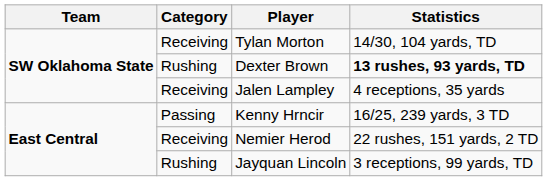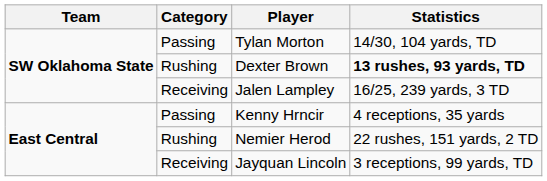(194, 41) Receiving -> (188, 41) Passing
(429, 90) 4 receptions, 35 yards -> (431, 90) 16/25, 239 yards, 3 TD
(431, 114) 16/25, 239 yards, 3 TD -> (429, 114) 4 receptions, 35 yards
(194, 138) Receiving -> (189, 138) Rushing
(189, 163) Rushing -> (194, 163) Receiving
